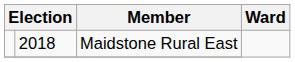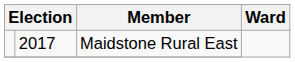(37, 43) 2018 -> (37, 43) 2017
